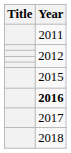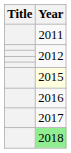(51, 77) no background -> (51, 77) lightyellow background
(51, 97) bold -> (51, 97) normal
(51, 138) no background -> (51, 138) lightgreen background
